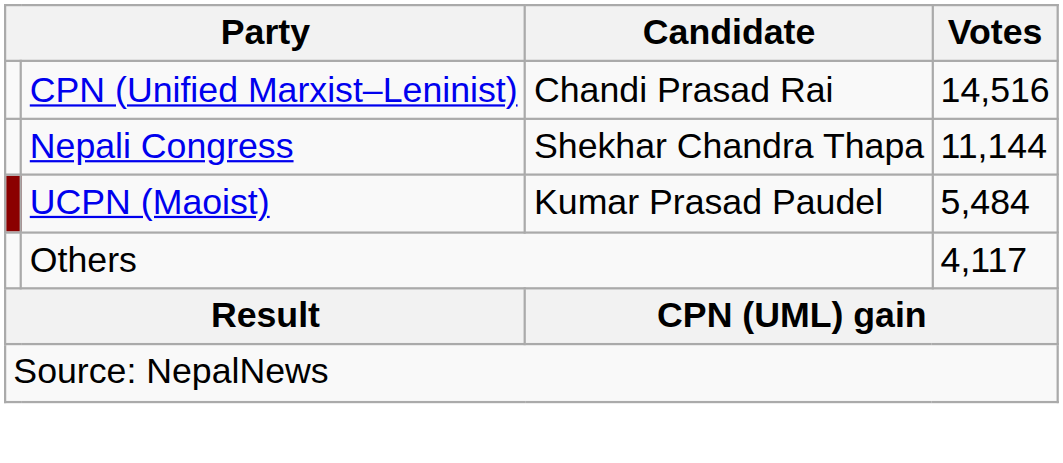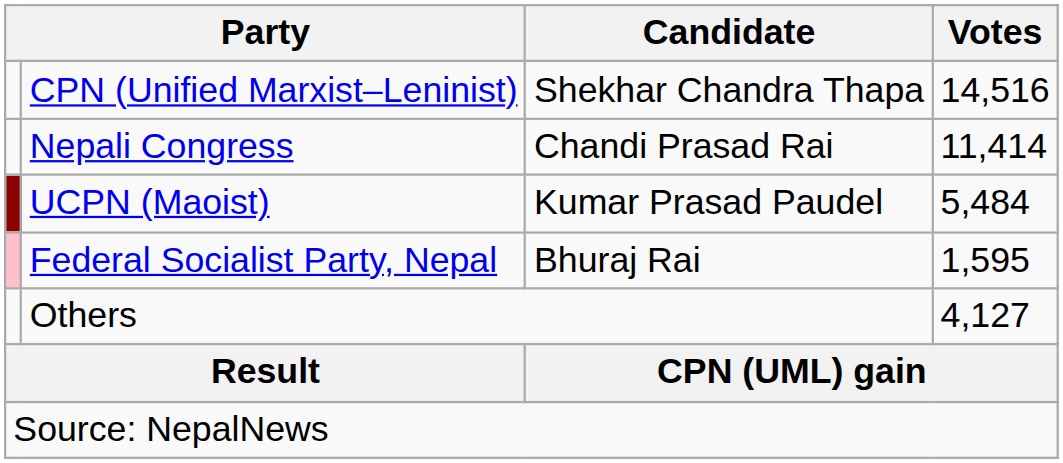(684, 89) Chandi Prasad Rai -> (729, 89) Shekhar Chandra Thapa
(729, 145) Shekhar Chandra Thapa -> (684, 145) Chandi Prasad Rai
(994, 145) 11,144 -> (994, 145) 11,414
+ row: (263, 259)
(984, 259) 4,117 -> (985, 315) 4,127
